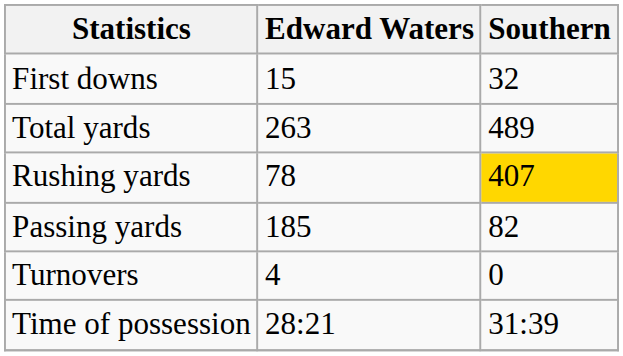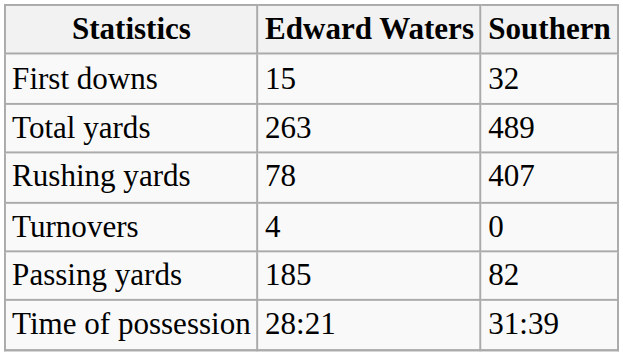(512, 176) gold background -> (512, 176) no background
rows swapped: (97, 226) <-> (75, 275)
